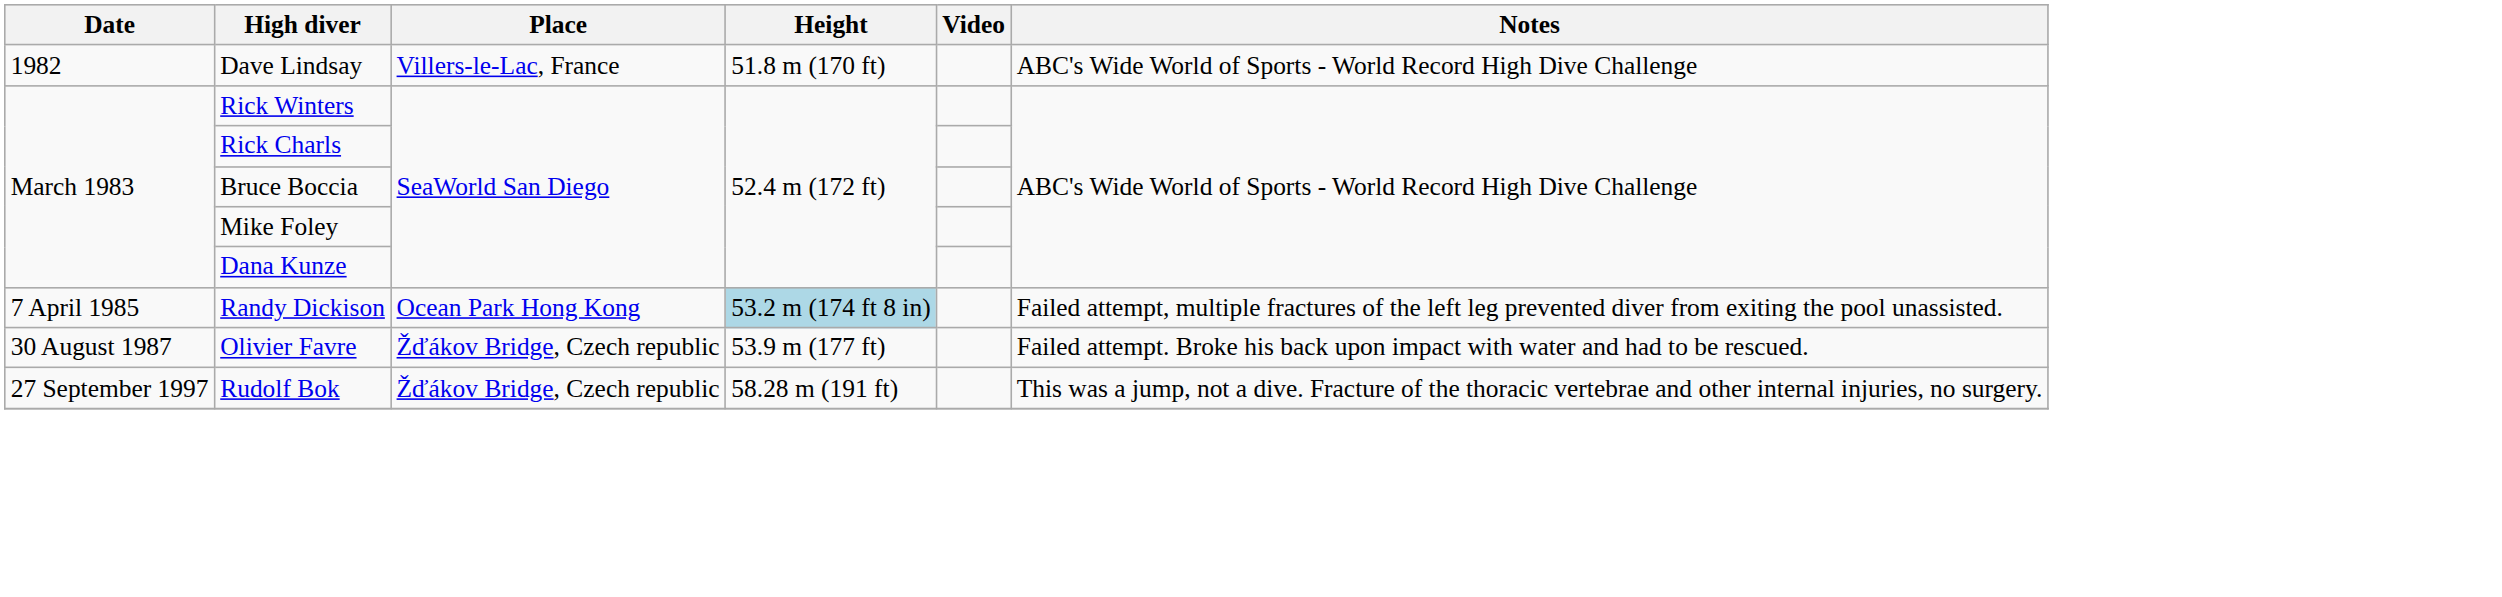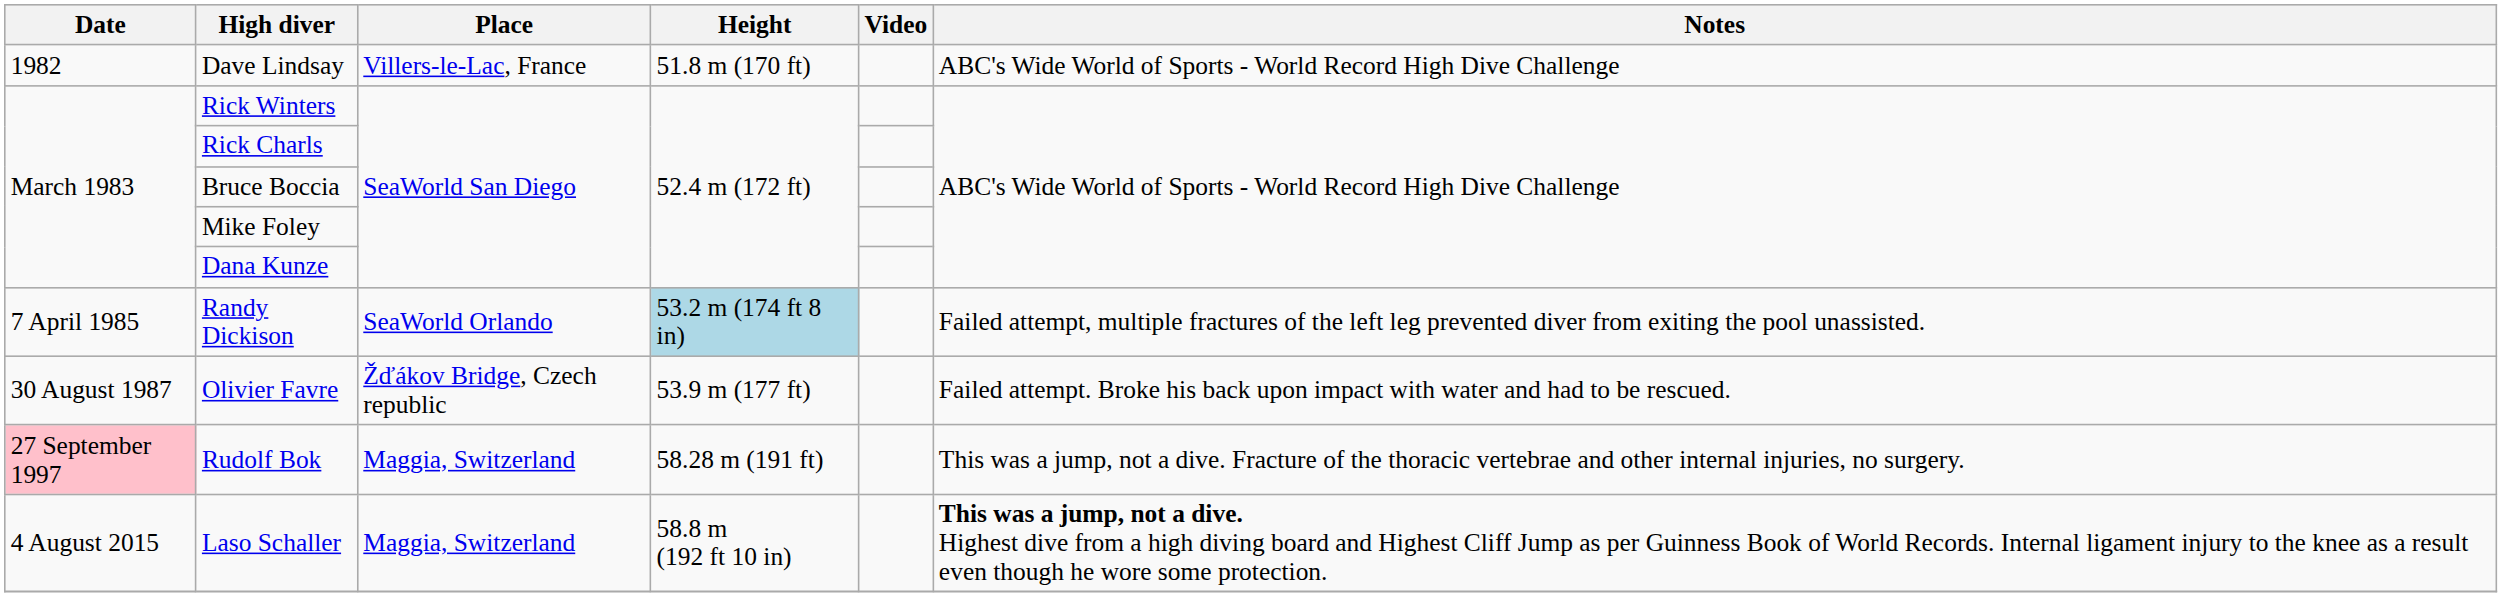(518, 307) Ocean Park Hong Kong -> (458, 321) SeaWorld Orlando
(110, 387) no background -> (81, 459) pink background
(558, 387) Žďákov Bridge, Czech republic -> (469, 459) Maggia, Switzerland
+ row: (271, 542)
